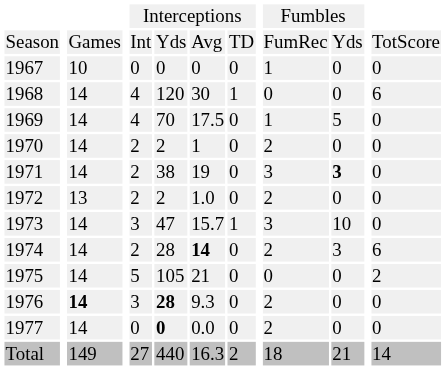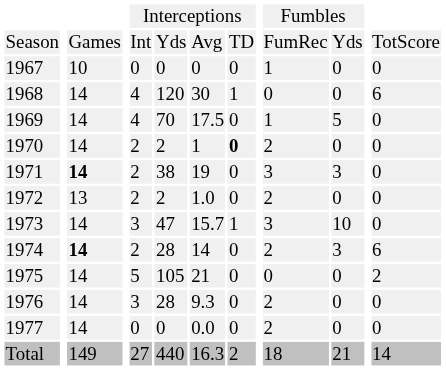(234, 145) normal -> (234, 145) bold
(78, 171) normal -> (78, 171) bold
(337, 171) bold -> (337, 171) normal
(78, 249) normal -> (78, 249) bold
(201, 249) bold -> (201, 249) normal
(78, 301) bold -> (78, 301) normal
(165, 301) bold -> (165, 301) normal
(161, 327) bold -> (161, 327) normal
